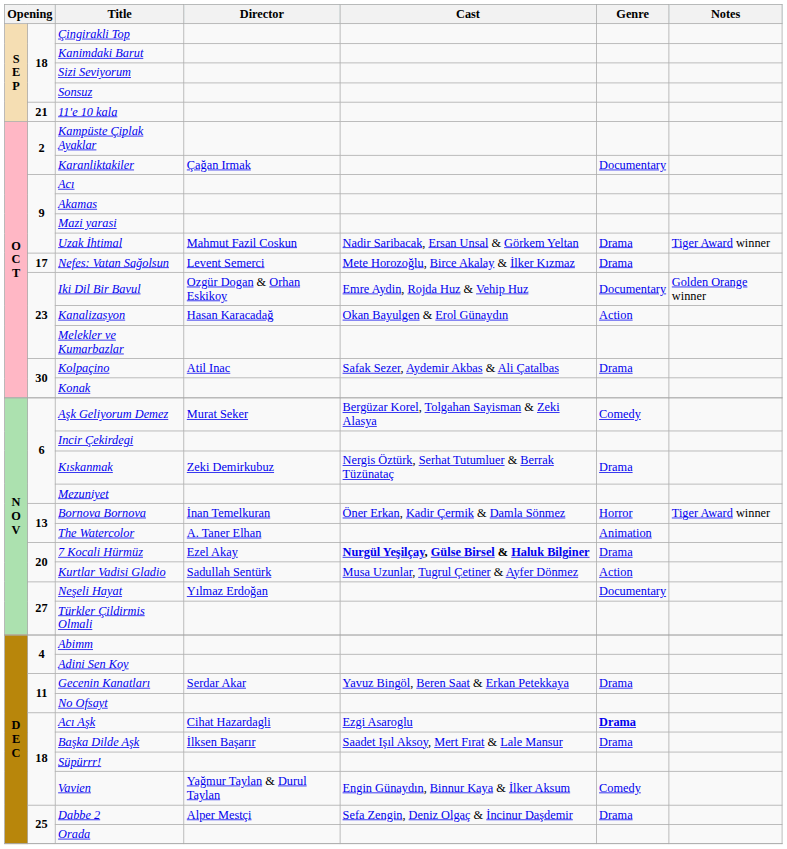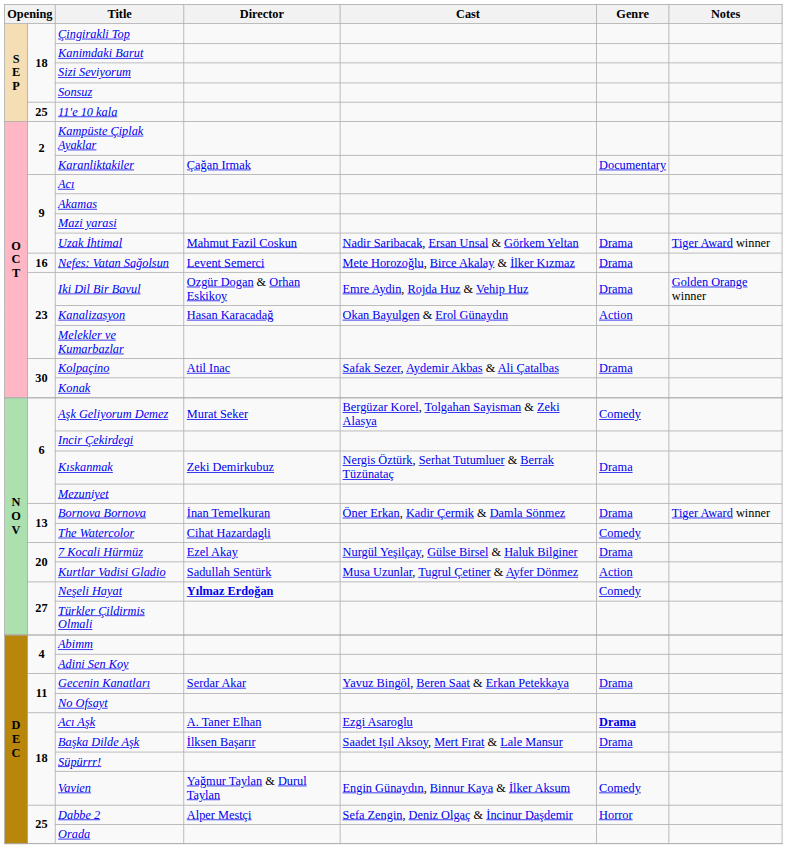(41, 111) 21 -> (41, 111) 25
(41, 262) 17 -> (41, 262) 16
(633, 289) Documentary -> (616, 289) Drama
(616, 513) Horror -> (616, 513) Drama
(224, 532) A. Taner Elhan -> (229, 532) Cihat Hazardagli
(625, 532) Animation -> (620, 532) Comedy
(466, 552) bold -> (460, 552) normal
(227, 591) normal -> (230, 591) bold
(633, 591) Documentary -> (620, 591) Comedy
(229, 722) Cihat Hazardagli -> (224, 722) A. Taner Elhan
(616, 814) Drama -> (616, 814) Horror
